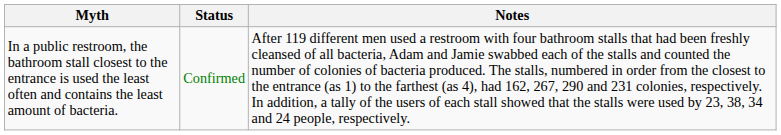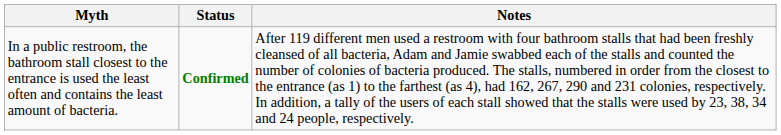(214, 78) normal -> (216, 78) bold
